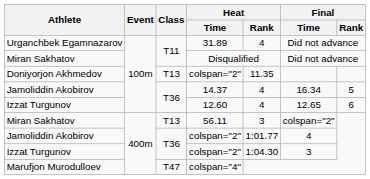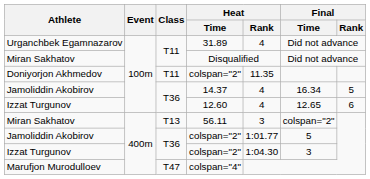(171, 74) T13 -> (171, 74) T11
(309, 136) 4 -> (309, 136) 5
